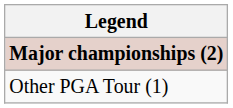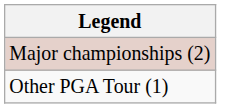(116, 53) bold -> (110, 53) normal
